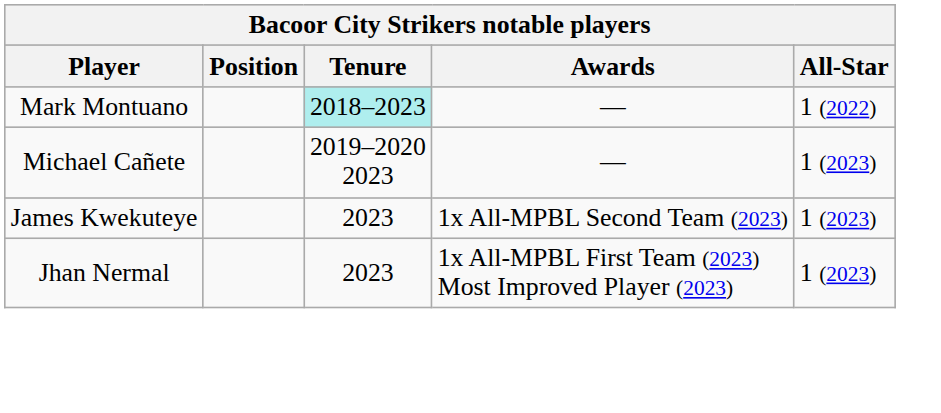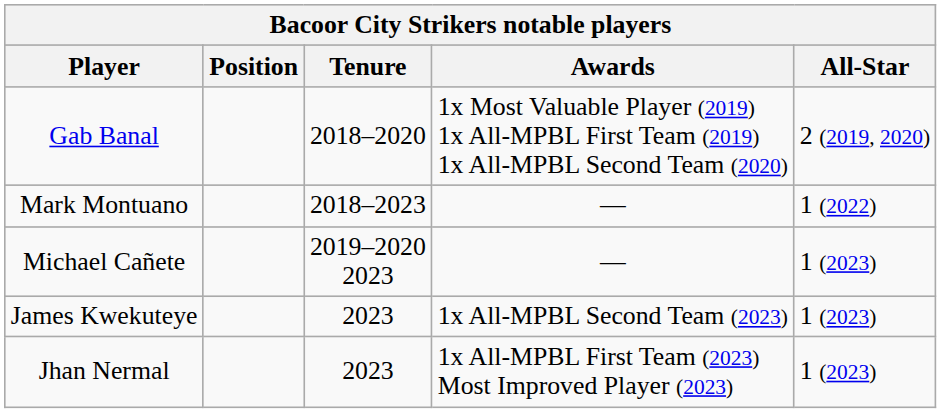+ row: (104, 135)
(368, 106) paleturquoise background -> (368, 205) no background
